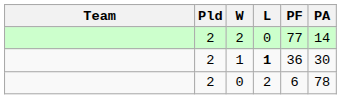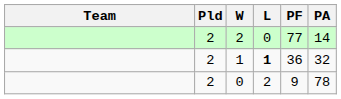(322, 60) 30 -> (322, 60) 32
(295, 82) 6 -> (295, 82) 9
